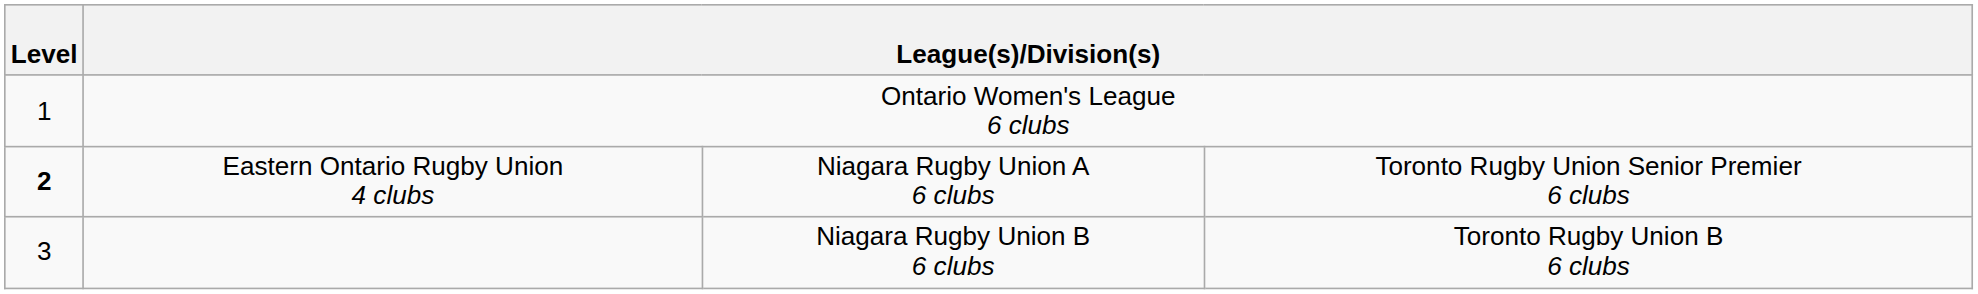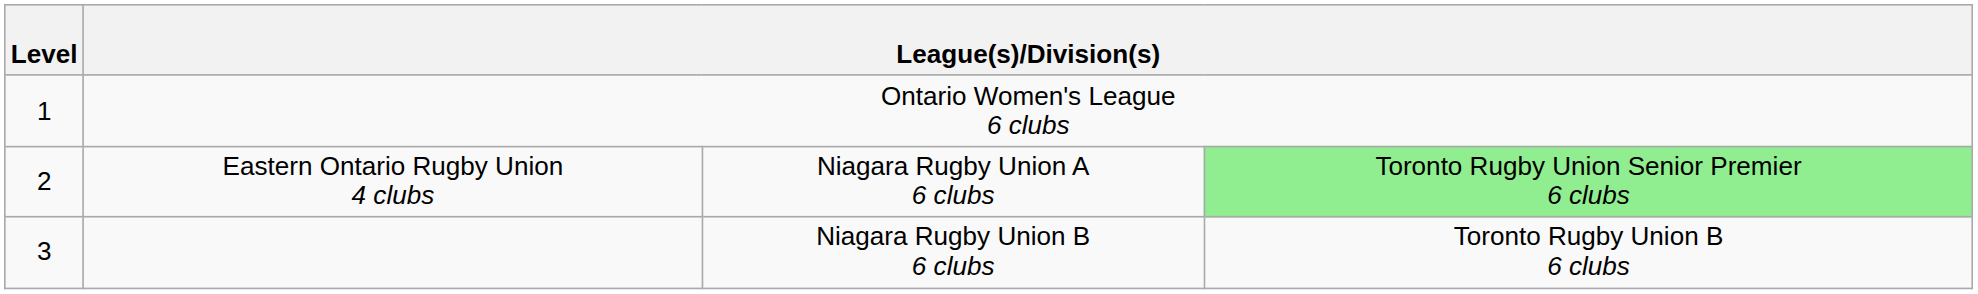(44, 181) bold -> (44, 181) normal
(1588, 181) no background -> (1588, 181) lightgreen background
